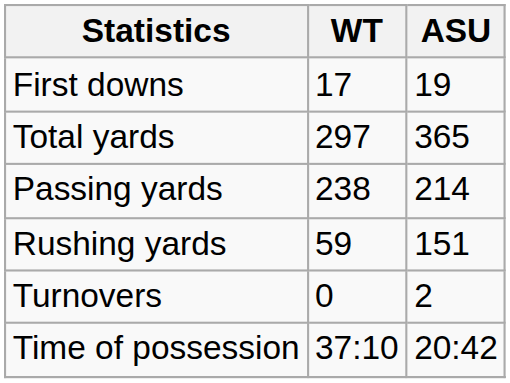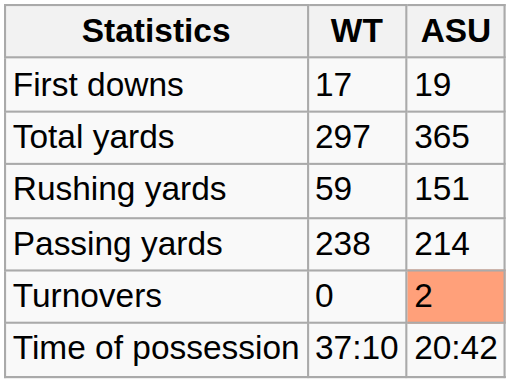rows swapped: (120, 243) <-> (118, 190)
(423, 296) no background -> (423, 296) lightsalmon background
